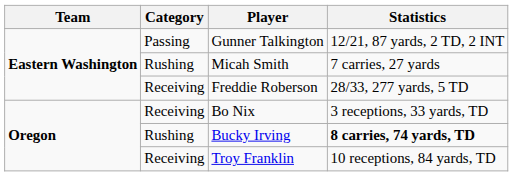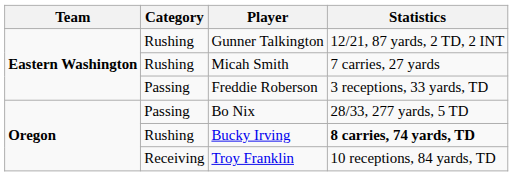(167, 40) Passing -> (169, 40) Rushing
(174, 87) Receiving -> (167, 87) Passing
(400, 87) 28/33, 277 yards, 5 TD -> (409, 87) 3 receptions, 33 yards, TD
(174, 111) Receiving -> (167, 111) Passing
(409, 111) 3 receptions, 33 yards, TD -> (400, 111) 28/33, 277 yards, 5 TD
